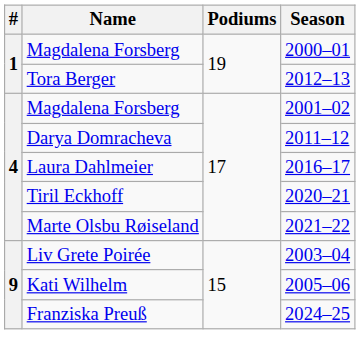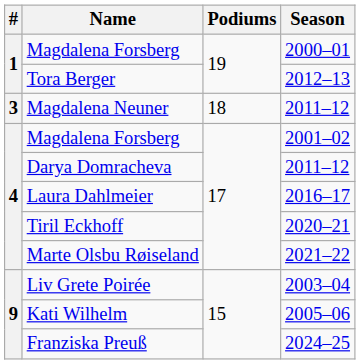+ row: (98, 108)
